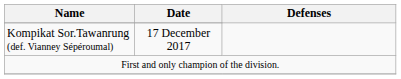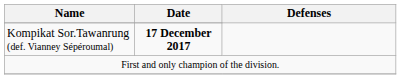(178, 39) normal -> (178, 39) bold
